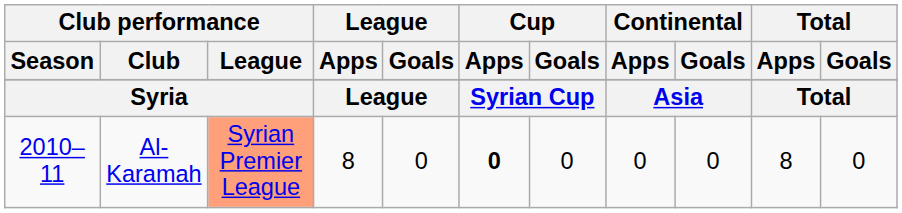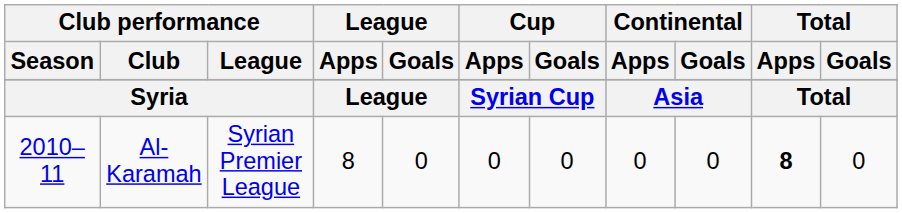(261, 161) lightsalmon background -> (261, 161) no background
(494, 161) bold -> (494, 161) normal
(786, 161) normal -> (786, 161) bold
